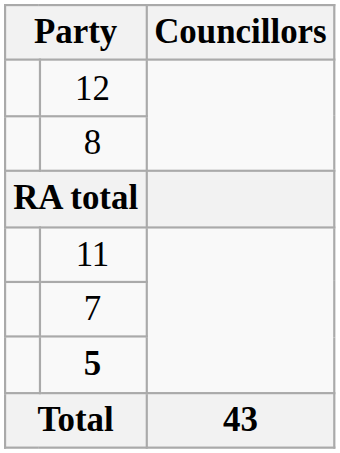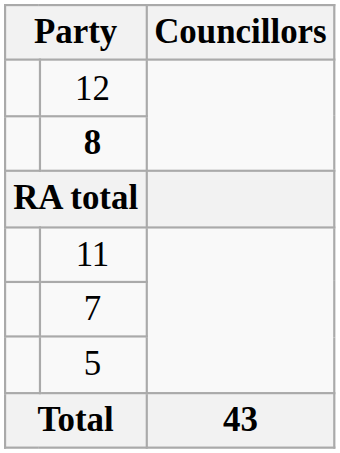(92, 142) normal -> (92, 142) bold
(92, 364) bold -> (92, 364) normal
